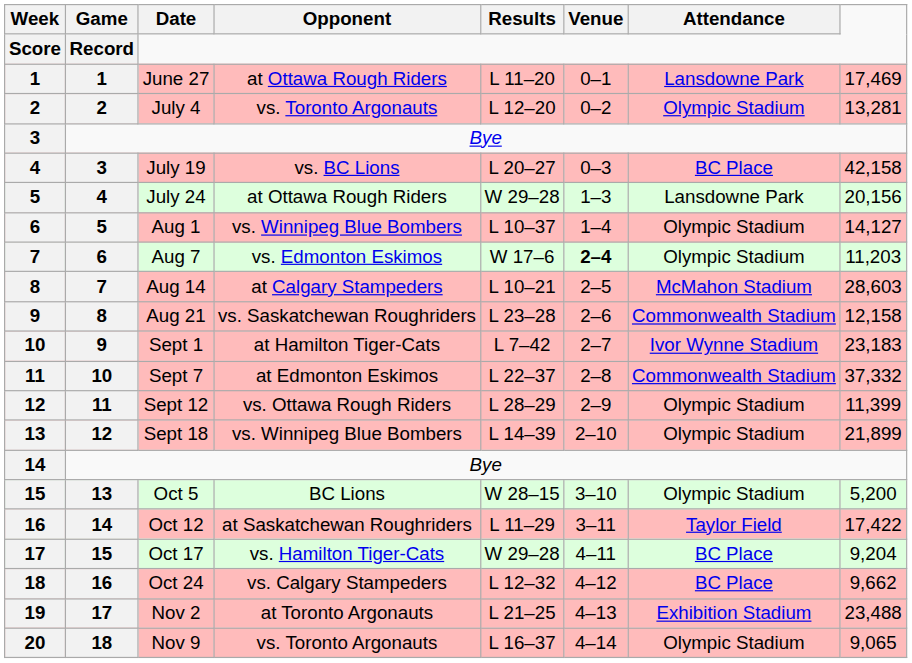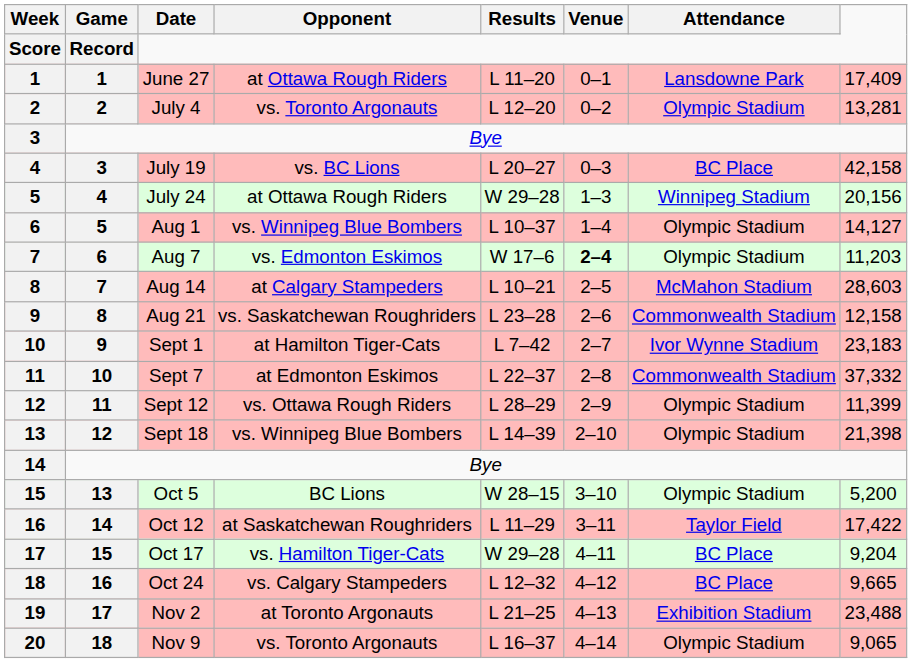(873, 78) 17,469 -> (873, 78) 17,409
(734, 197) Lansdowne Park -> (734, 197) Winnipeg Stadium
(873, 434) 21,899 -> (873, 434) 21,398
(873, 583) 9,662 -> (873, 583) 9,665
